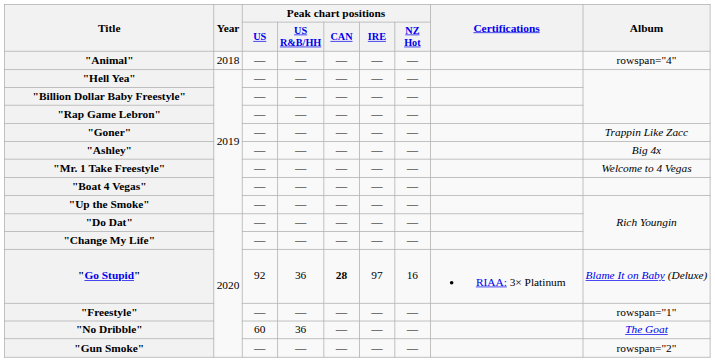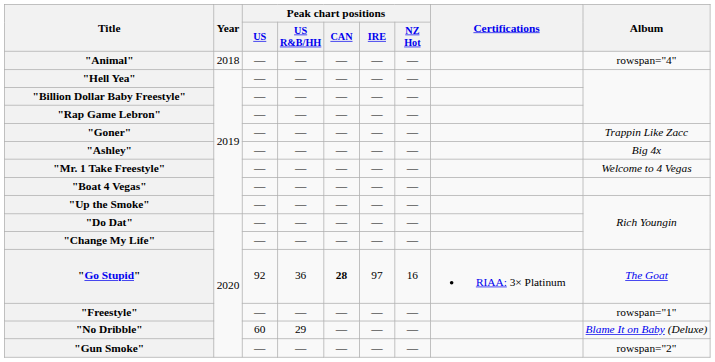(647, 276) Blame It on Baby (Deluxe) -> (647, 276) The Goat
(301, 330) 36 -> (301, 330) 29
(647, 330) The Goat -> (647, 330) Blame It on Baby (Deluxe)
